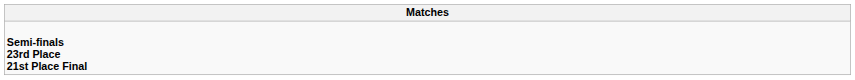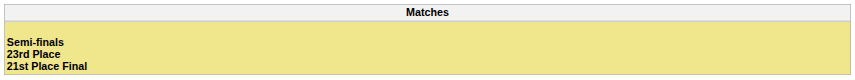(47, 54) no background -> (47, 54) khaki background
